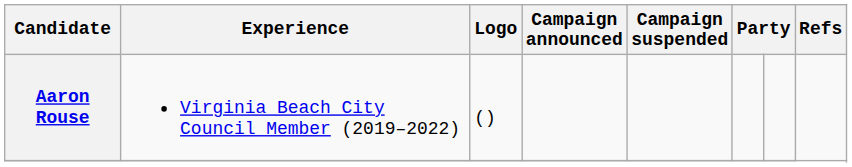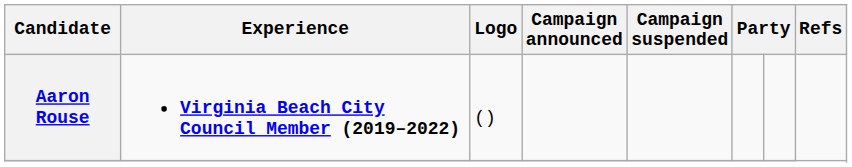(295, 118) normal -> (295, 118) bold
